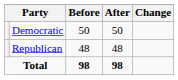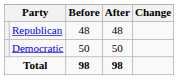rows swapped: (38, 30) <-> (37, 48)
